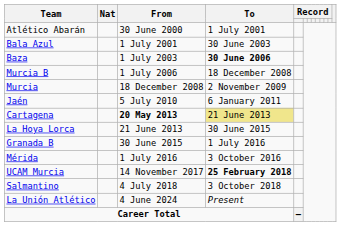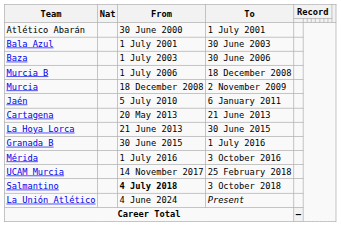(239, 58) bold -> (239, 58) normal
(148, 115) bold -> (148, 115) normal
(239, 115) khaki background -> (239, 115) no background
(250, 172) bold -> (250, 172) normal
(148, 186) normal -> (148, 186) bold
